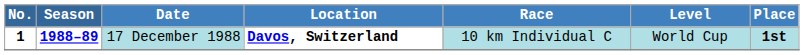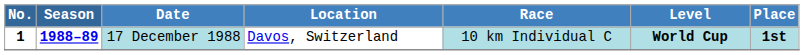(323, 39) bold -> (323, 39) normal
(690, 39) normal -> (690, 39) bold
